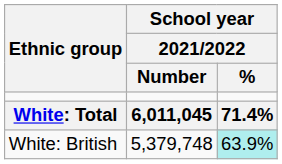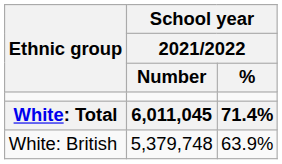(247, 144) paleturquoise background -> (247, 144) no background
